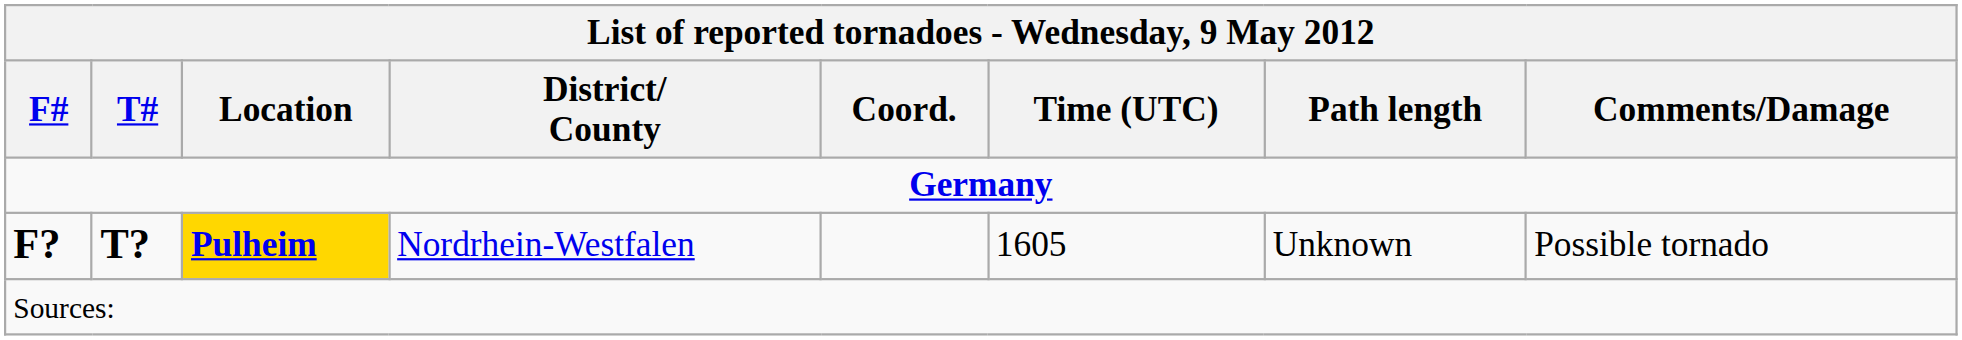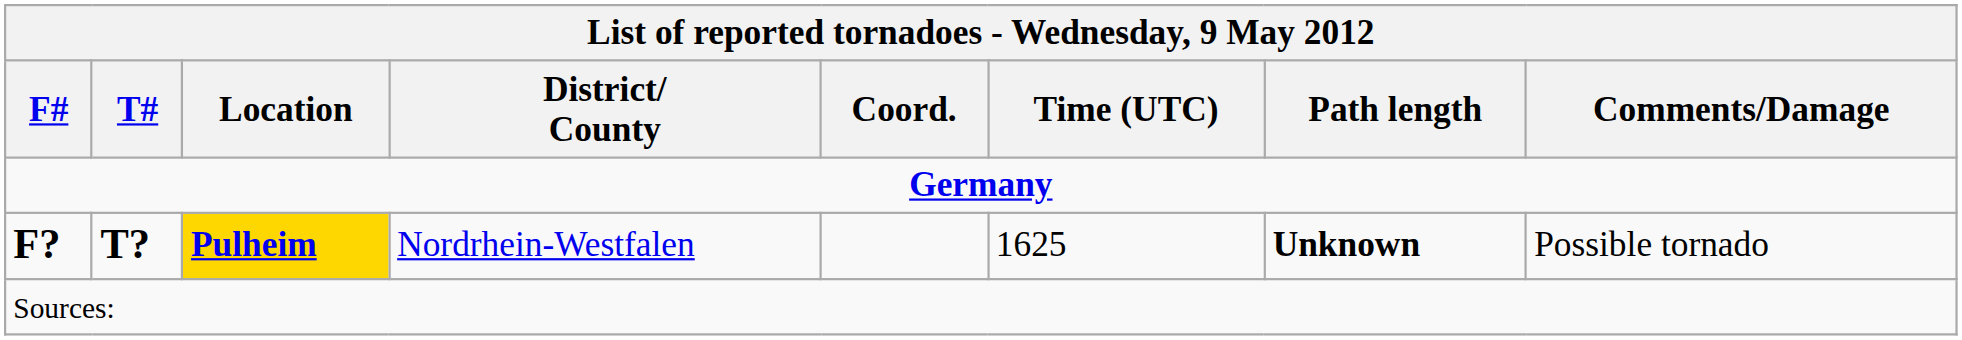(1031, 244) 1605 -> (1031, 244) 1625
(1342, 244) normal -> (1346, 244) bold
